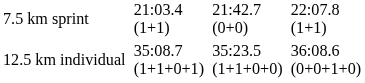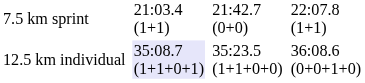(169, 59) no background -> (169, 59) lavender background
